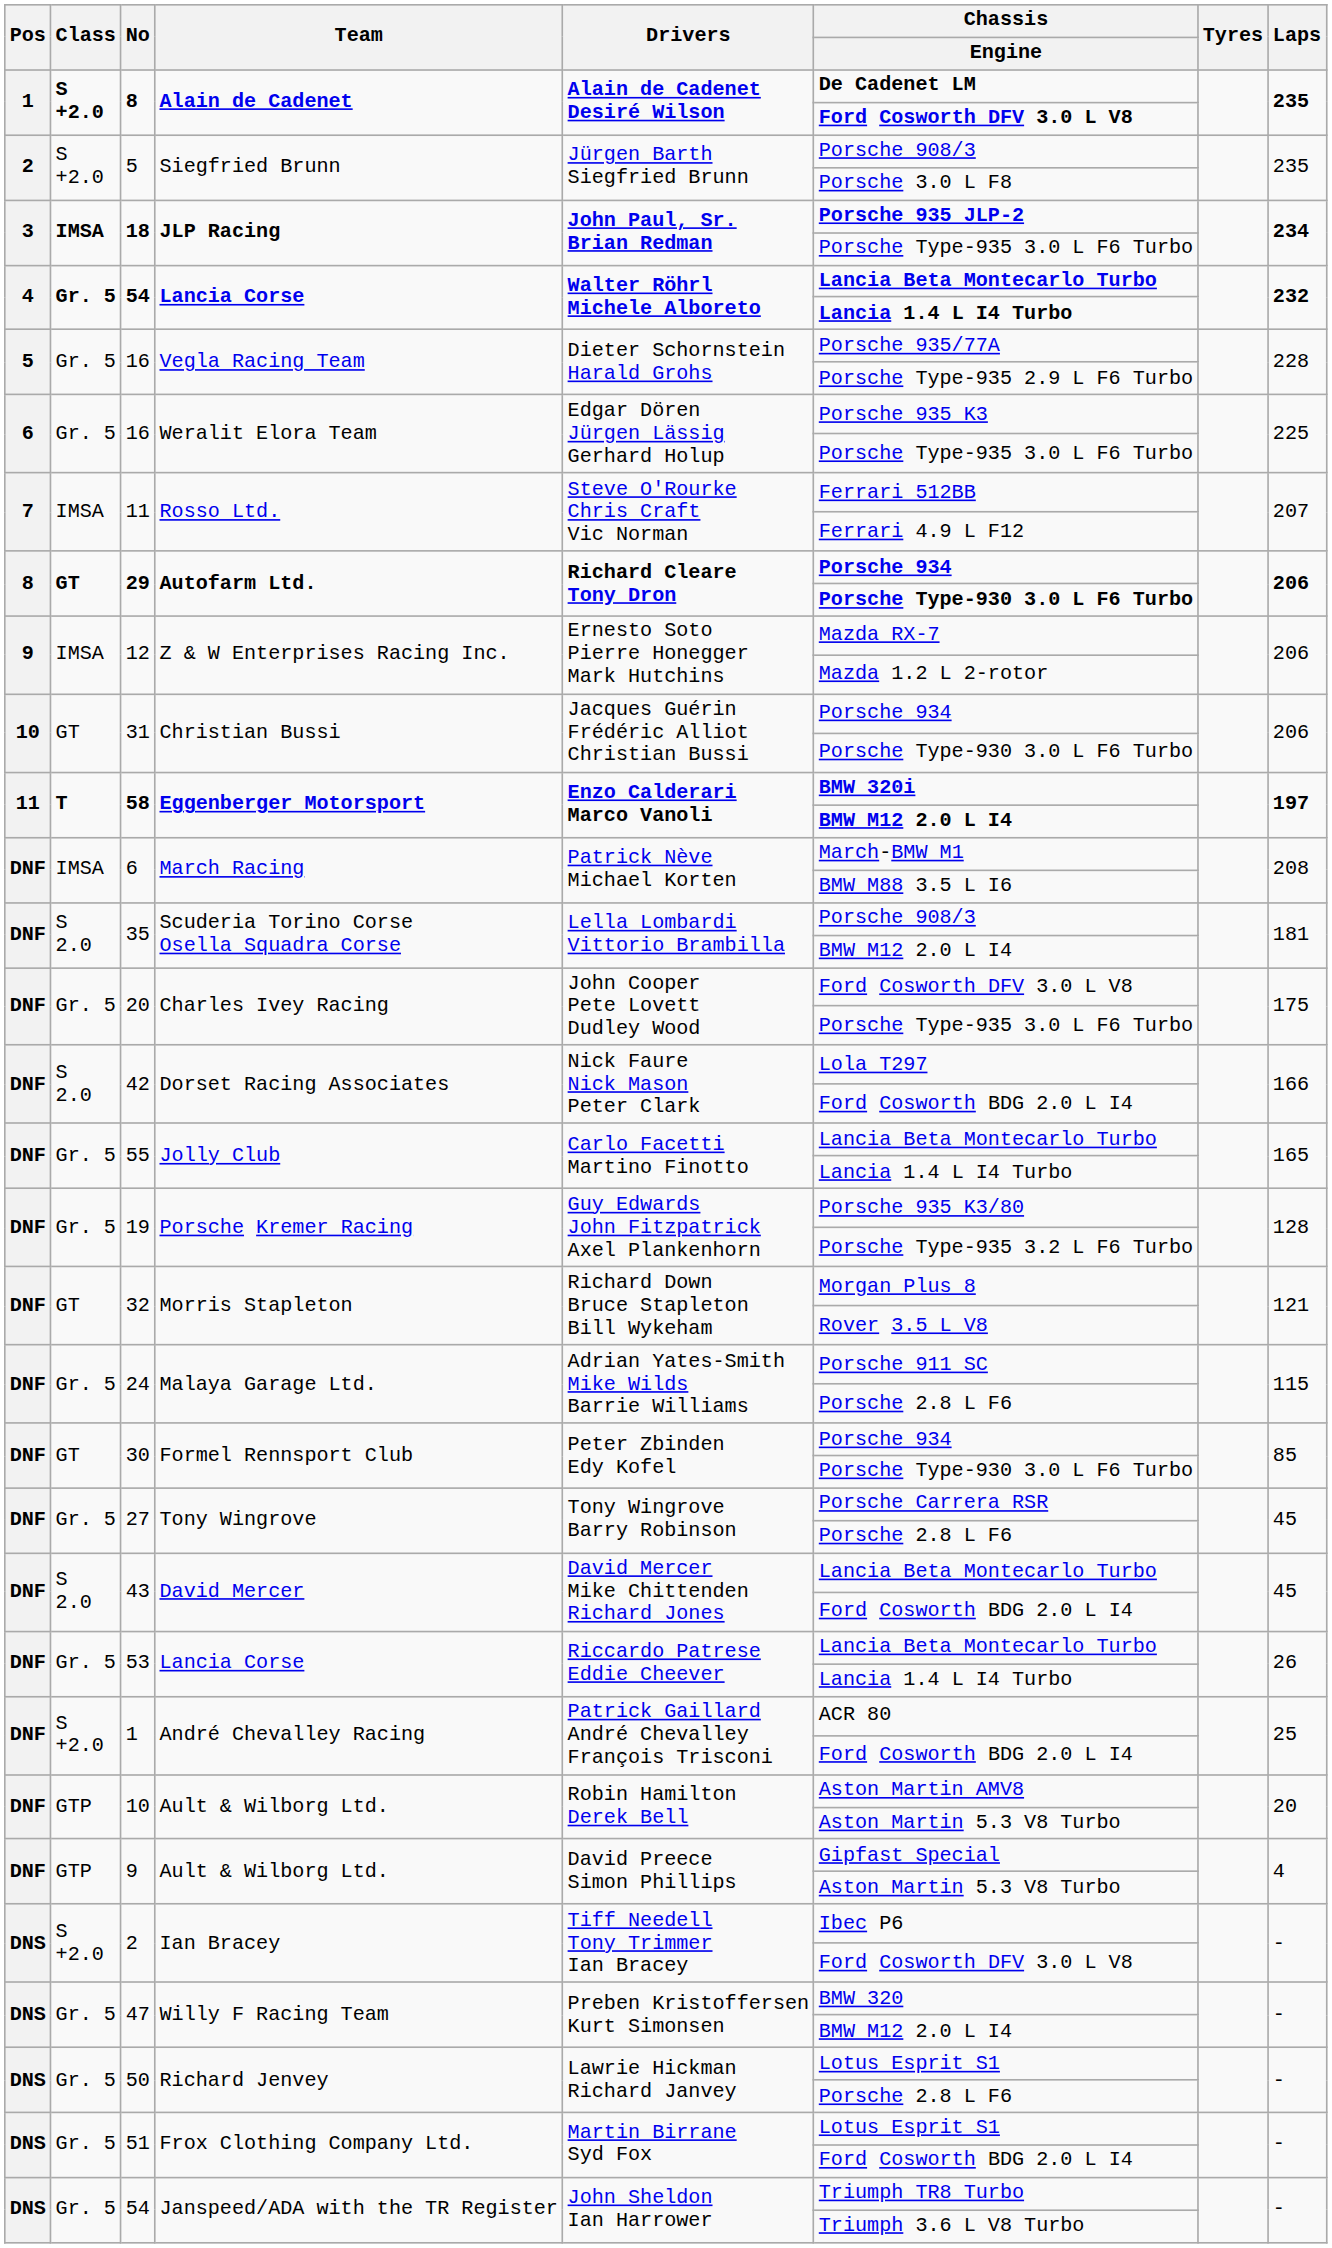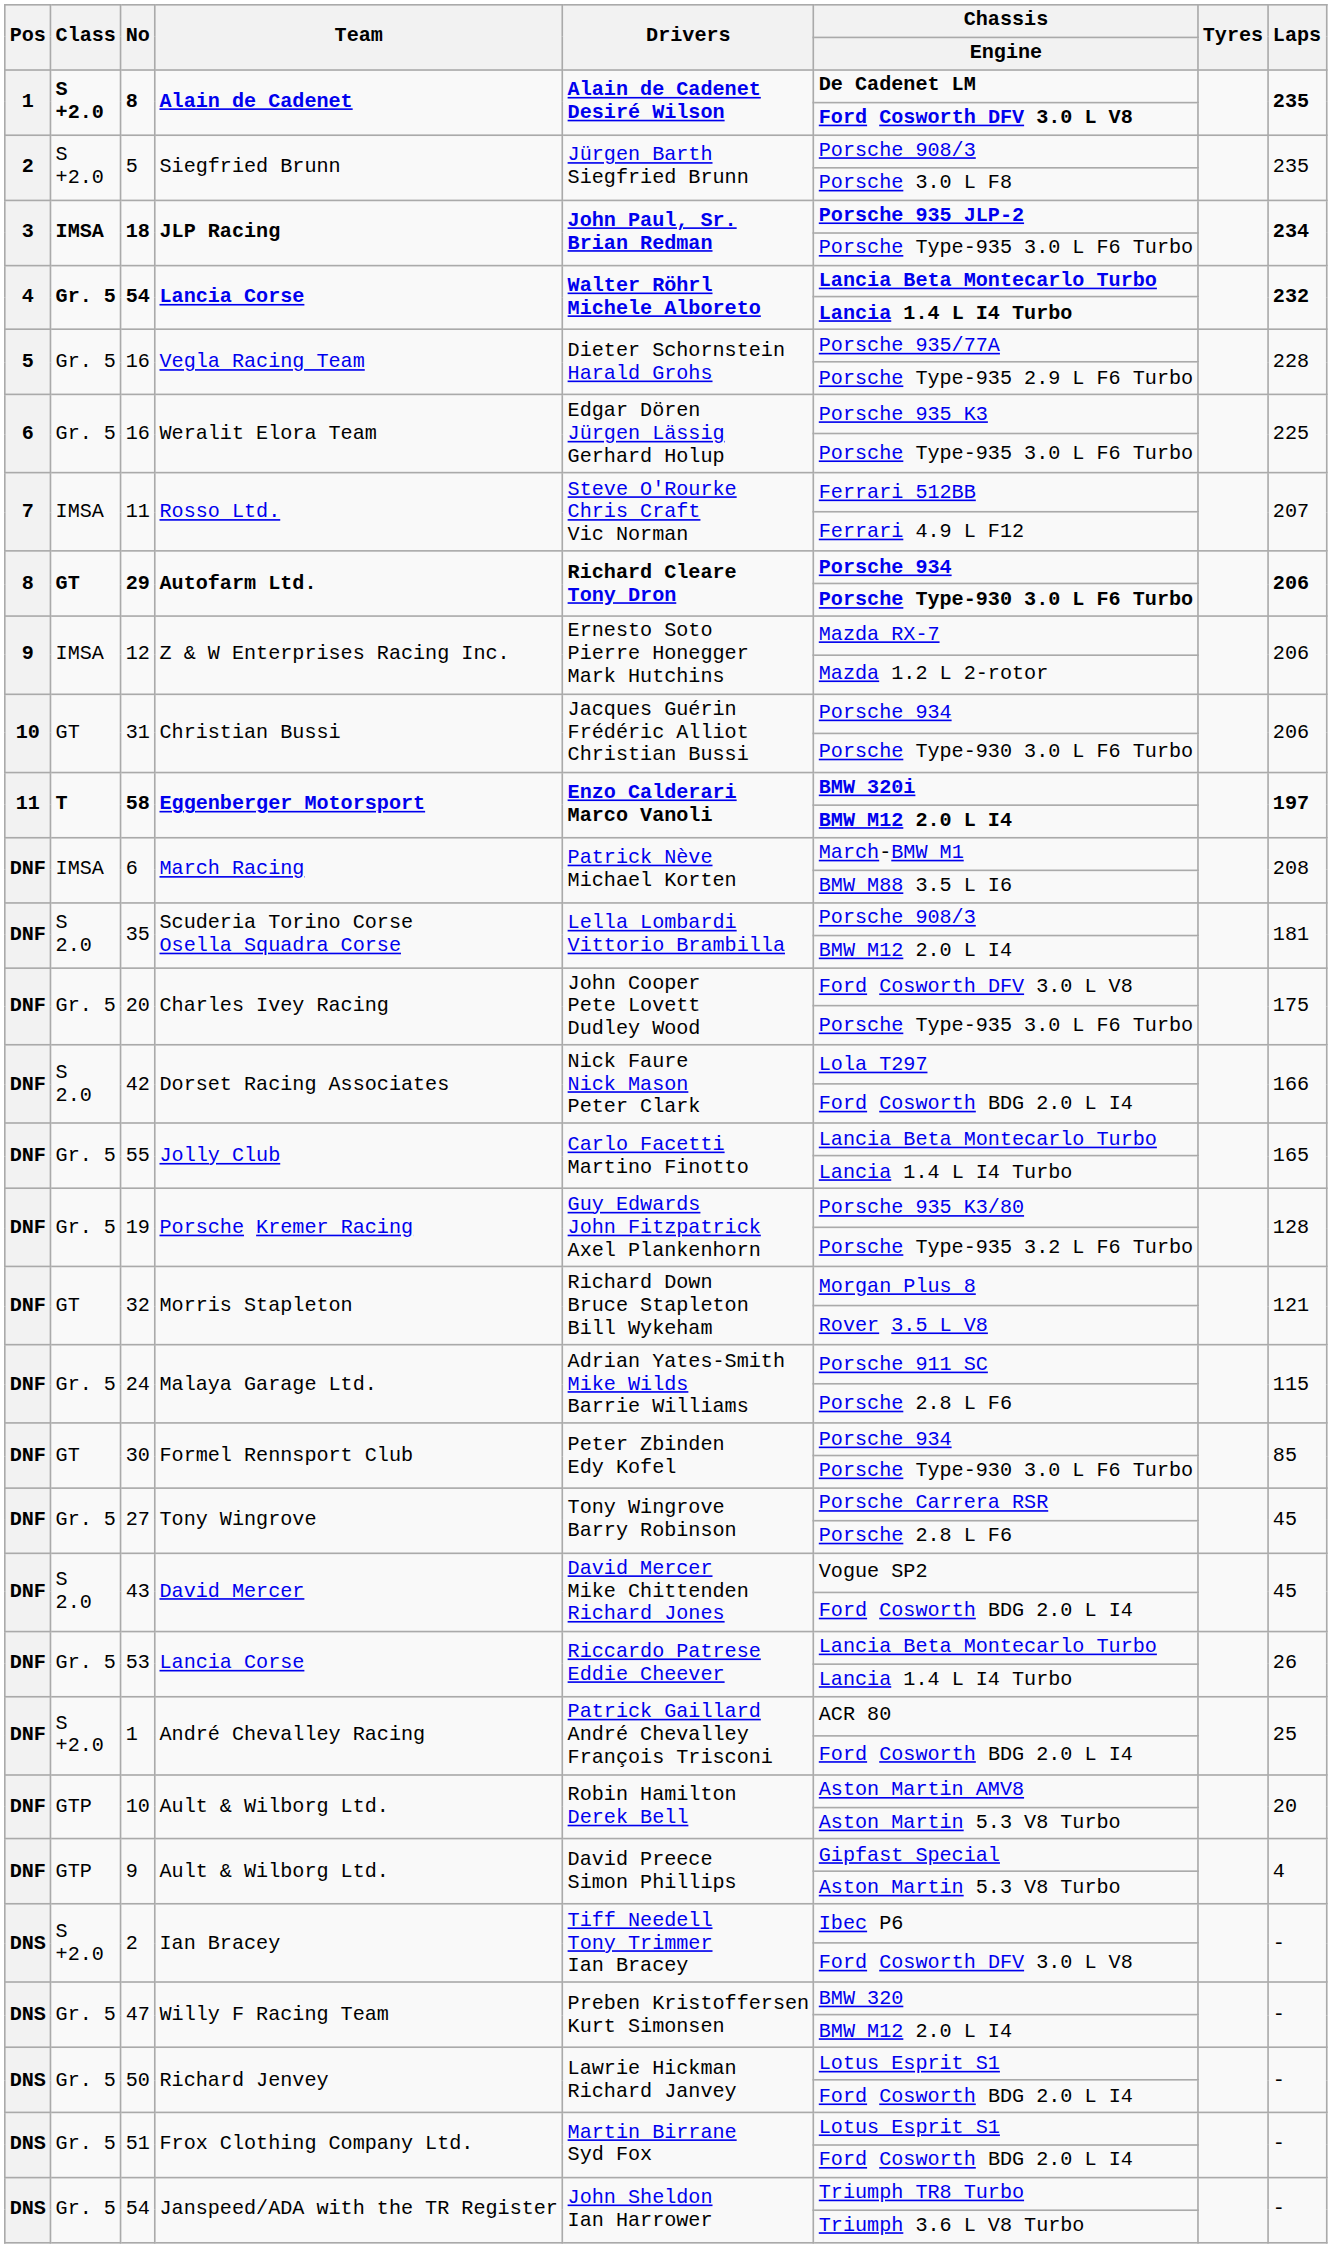(988, 1573) Lancia Beta Montecarlo Turbo -> (873, 1573) Vogue SP2
(915, 2096) Porsche 2.8 L F6 -> (976, 2096) Ford Cosworth BDG 2.0 L I4
